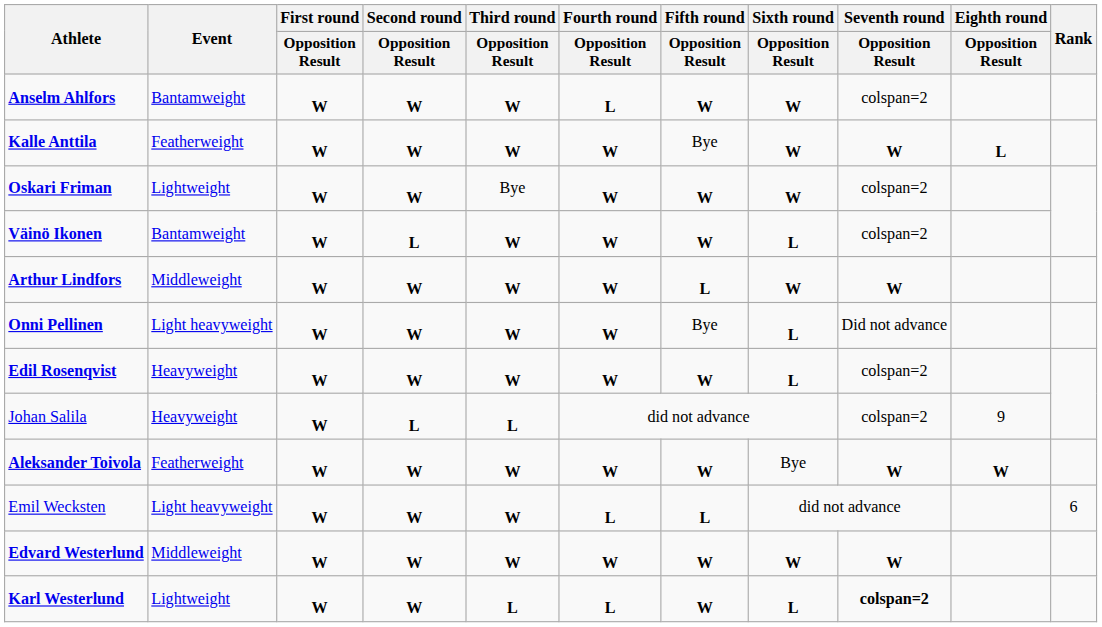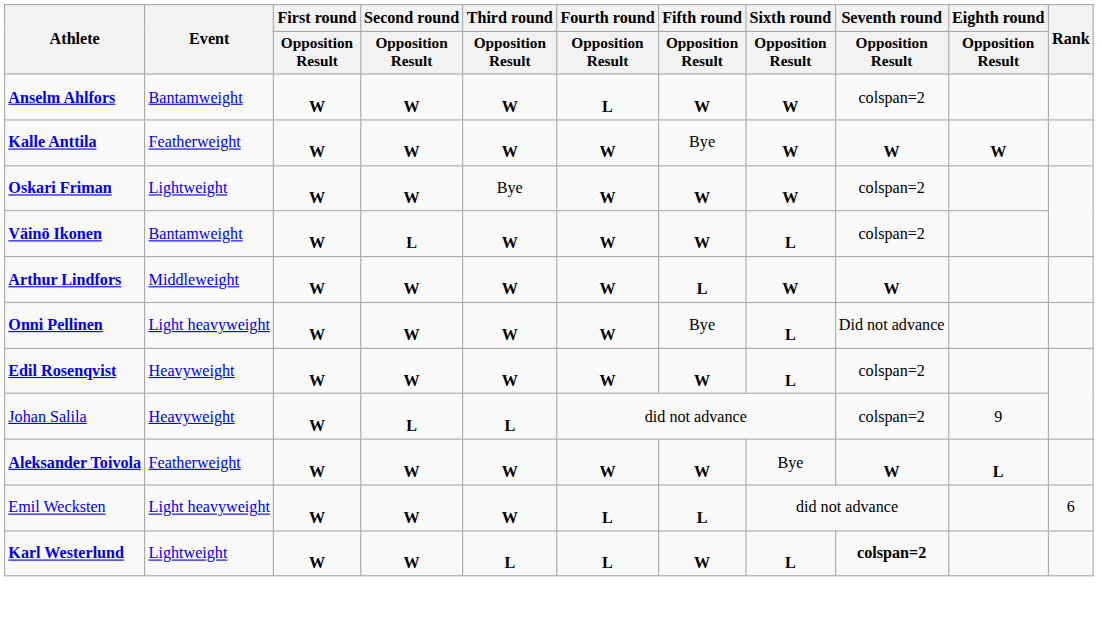(1001, 152) L -> (998, 152) W
(1001, 472) W -> (998, 472) L
- row: (76, 553)
